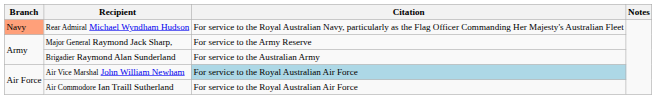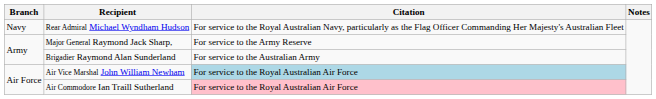(16, 27) lightsalmon background -> (16, 27) no background
(276, 87) no background -> (276, 87) pink background
